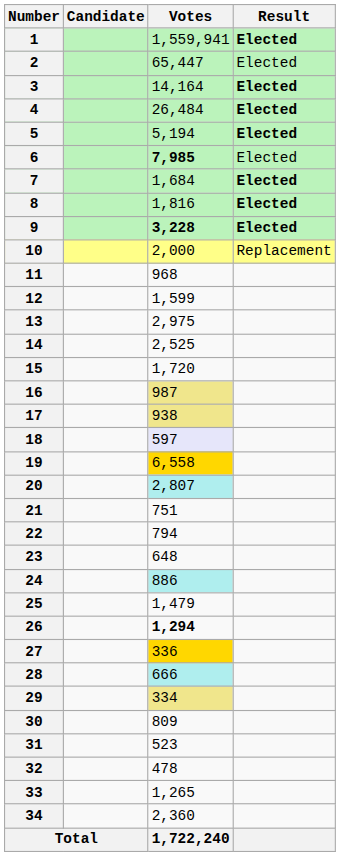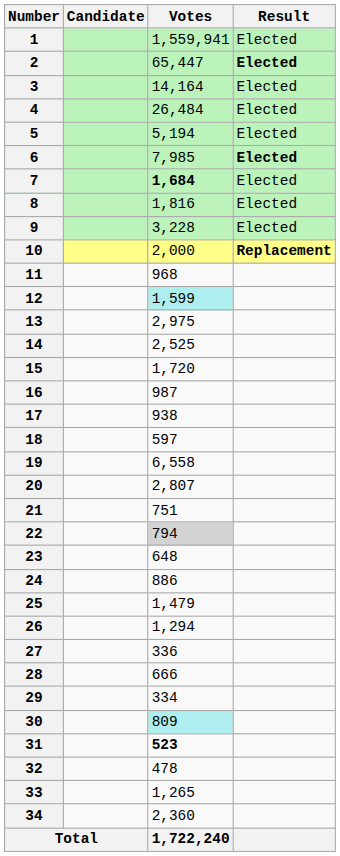(267, 40) bold -> (267, 40) normal
(267, 63) normal -> (267, 63) bold
(267, 87) bold -> (267, 87) normal
(267, 110) bold -> (267, 110) normal
(267, 134) bold -> (267, 134) normal
(173, 157) bold -> (173, 157) normal
(267, 157) normal -> (267, 157) bold
(173, 181) normal -> (173, 181) bold
(267, 181) bold -> (267, 181) normal
(267, 204) bold -> (267, 204) normal
(173, 228) bold -> (173, 228) normal
(267, 228) bold -> (267, 228) normal
(284, 251) normal -> (284, 251) bold
(173, 299) no background -> (173, 299) paleturquoise background
(165, 393) khaki background -> (165, 393) no background
(165, 416) khaki background -> (165, 416) no background
(165, 440) lavender background -> (165, 440) no background
(173, 463) gold background -> (173, 463) no background
(173, 487) paleturquoise background -> (173, 487) no background
(165, 534) no background -> (165, 534) lightgrey background
(165, 581) paleturquoise background -> (165, 581) no background
(173, 628) bold -> (173, 628) normal
(165, 651) gold background -> (165, 651) no background
(165, 675) paleturquoise background -> (165, 675) no background
(165, 698) khaki background -> (165, 698) no background
(165, 722) no background -> (165, 722) paleturquoise background
(165, 745) normal -> (165, 745) bold
